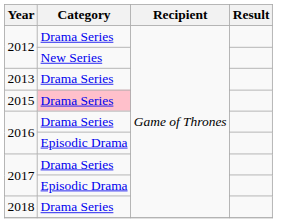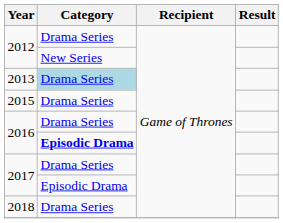(77, 79) no background -> (77, 79) lightblue background
(77, 100) pink background -> (77, 100) no background
(84, 143) normal -> (87, 143) bold
